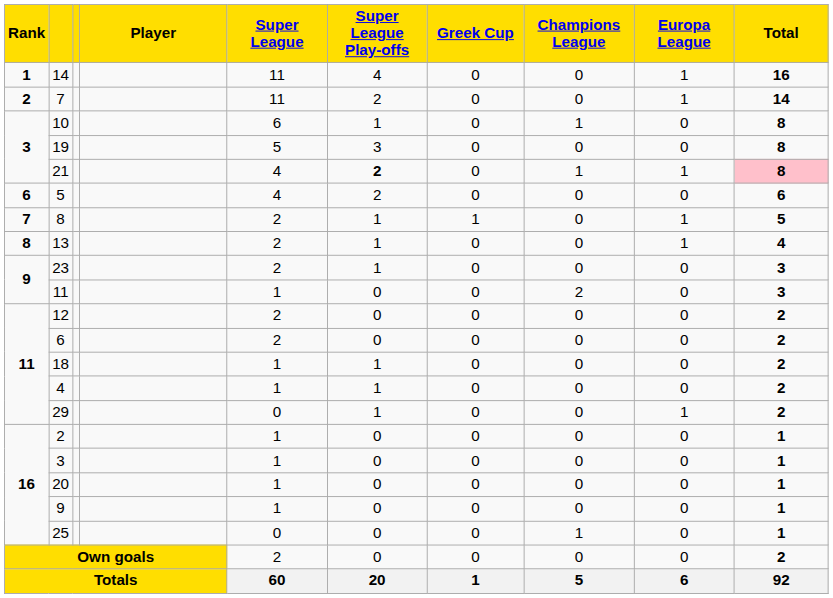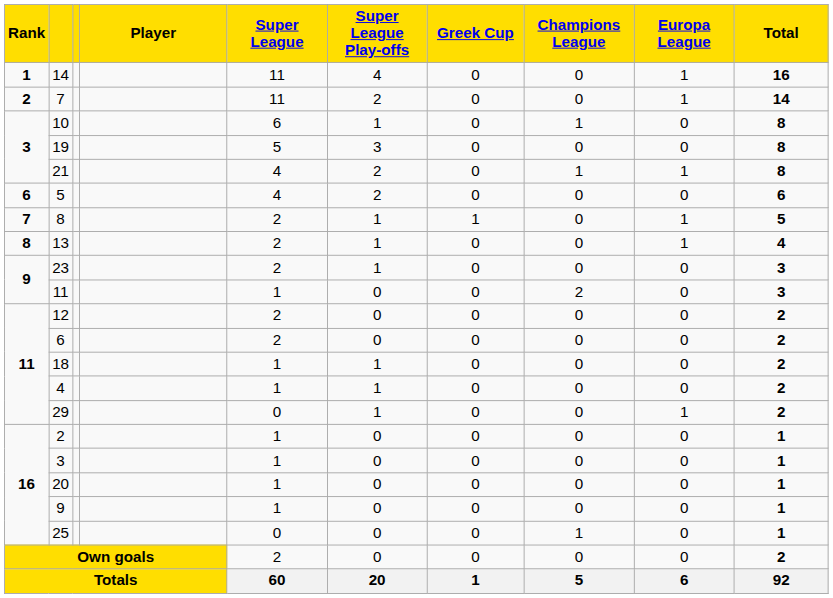(377, 171) bold -> (377, 171) normal
(781, 171) pink background -> (781, 171) no background
